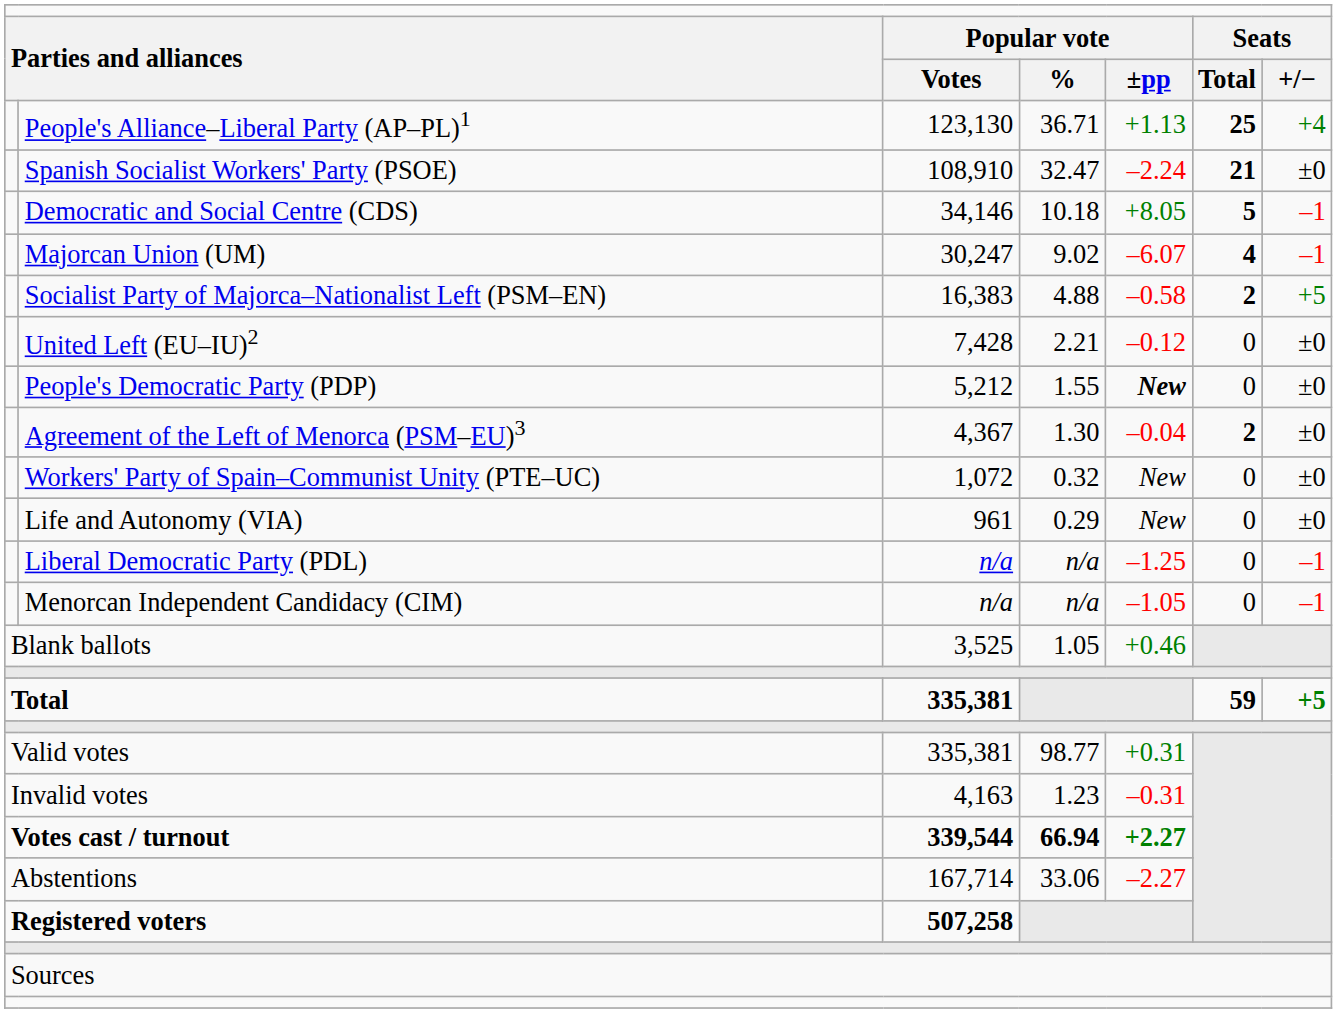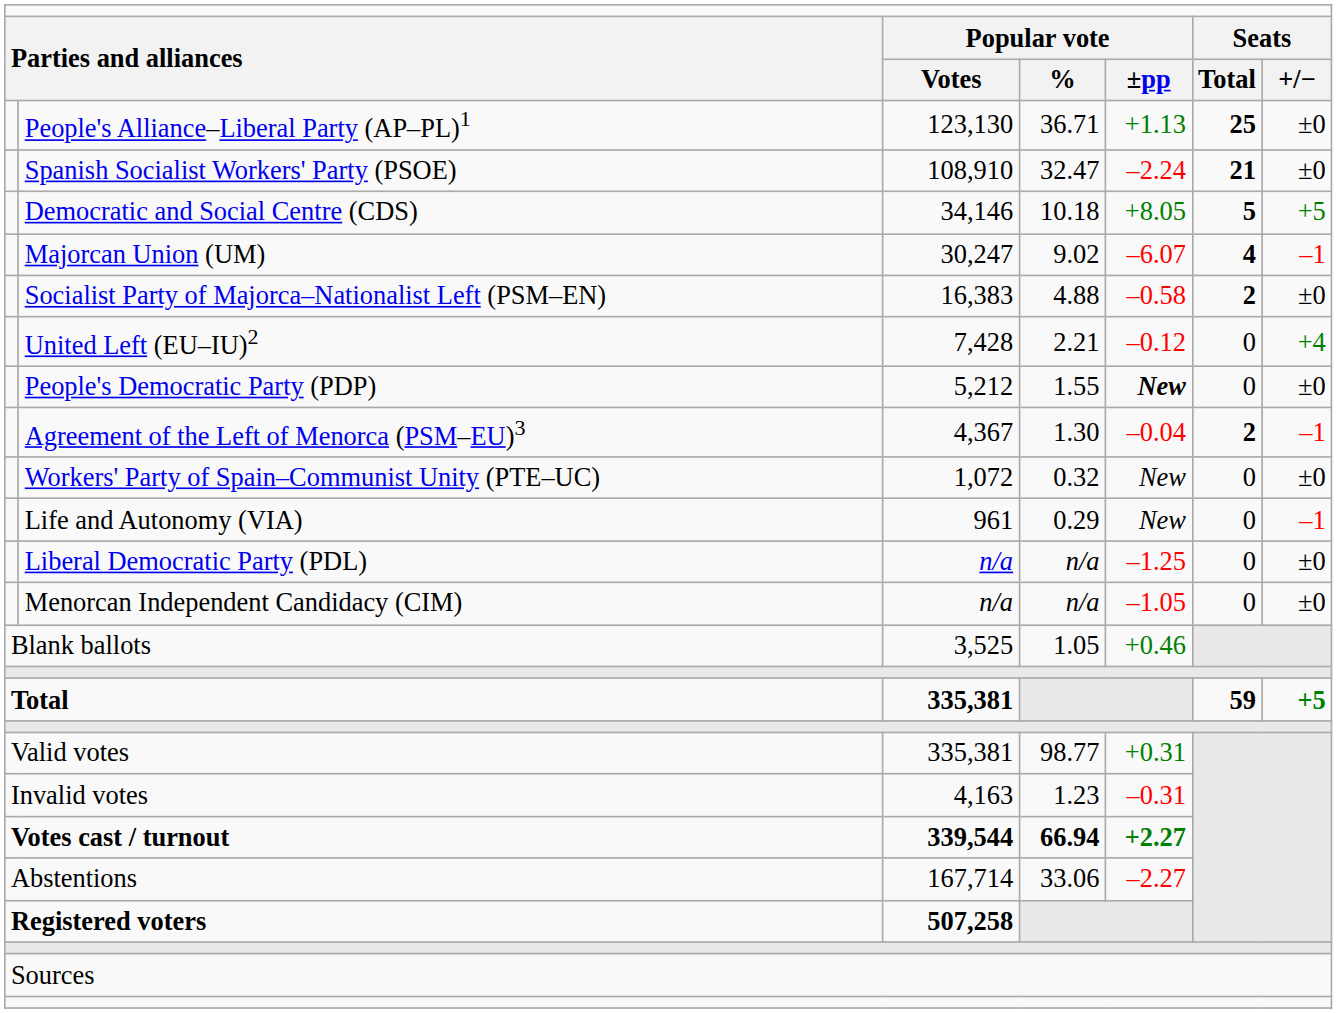(1312, 124) +4 -> (1312, 124) ±0
(1313, 212) –1 -> (1312, 212) +5
(1312, 295) +5 -> (1312, 295) ±0
(1312, 341) ±0 -> (1312, 341) +4
(1312, 432) ±0 -> (1313, 432) –1
(1312, 519) ±0 -> (1313, 519) –1
(1313, 561) –1 -> (1312, 561) ±0
(1313, 603) –1 -> (1312, 603) ±0
